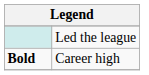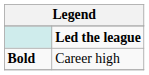(96, 37) normal -> (98, 37) bold
